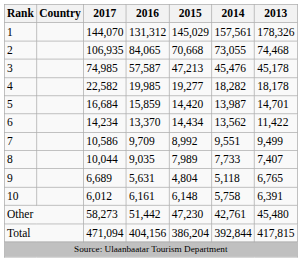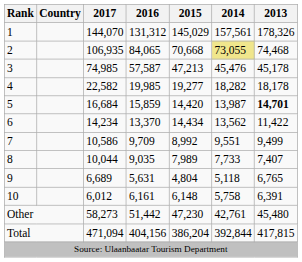(230, 50) no background -> (230, 50) khaki background
(273, 104) normal -> (273, 104) bold
